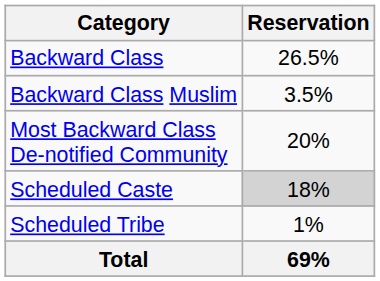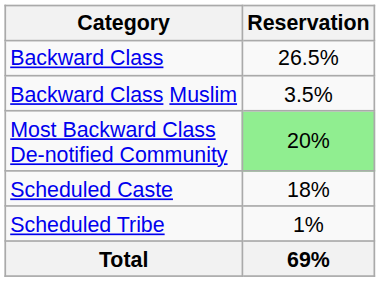(308, 141) no background -> (308, 141) lightgreen background
(308, 189) lightgrey background -> (308, 189) no background
